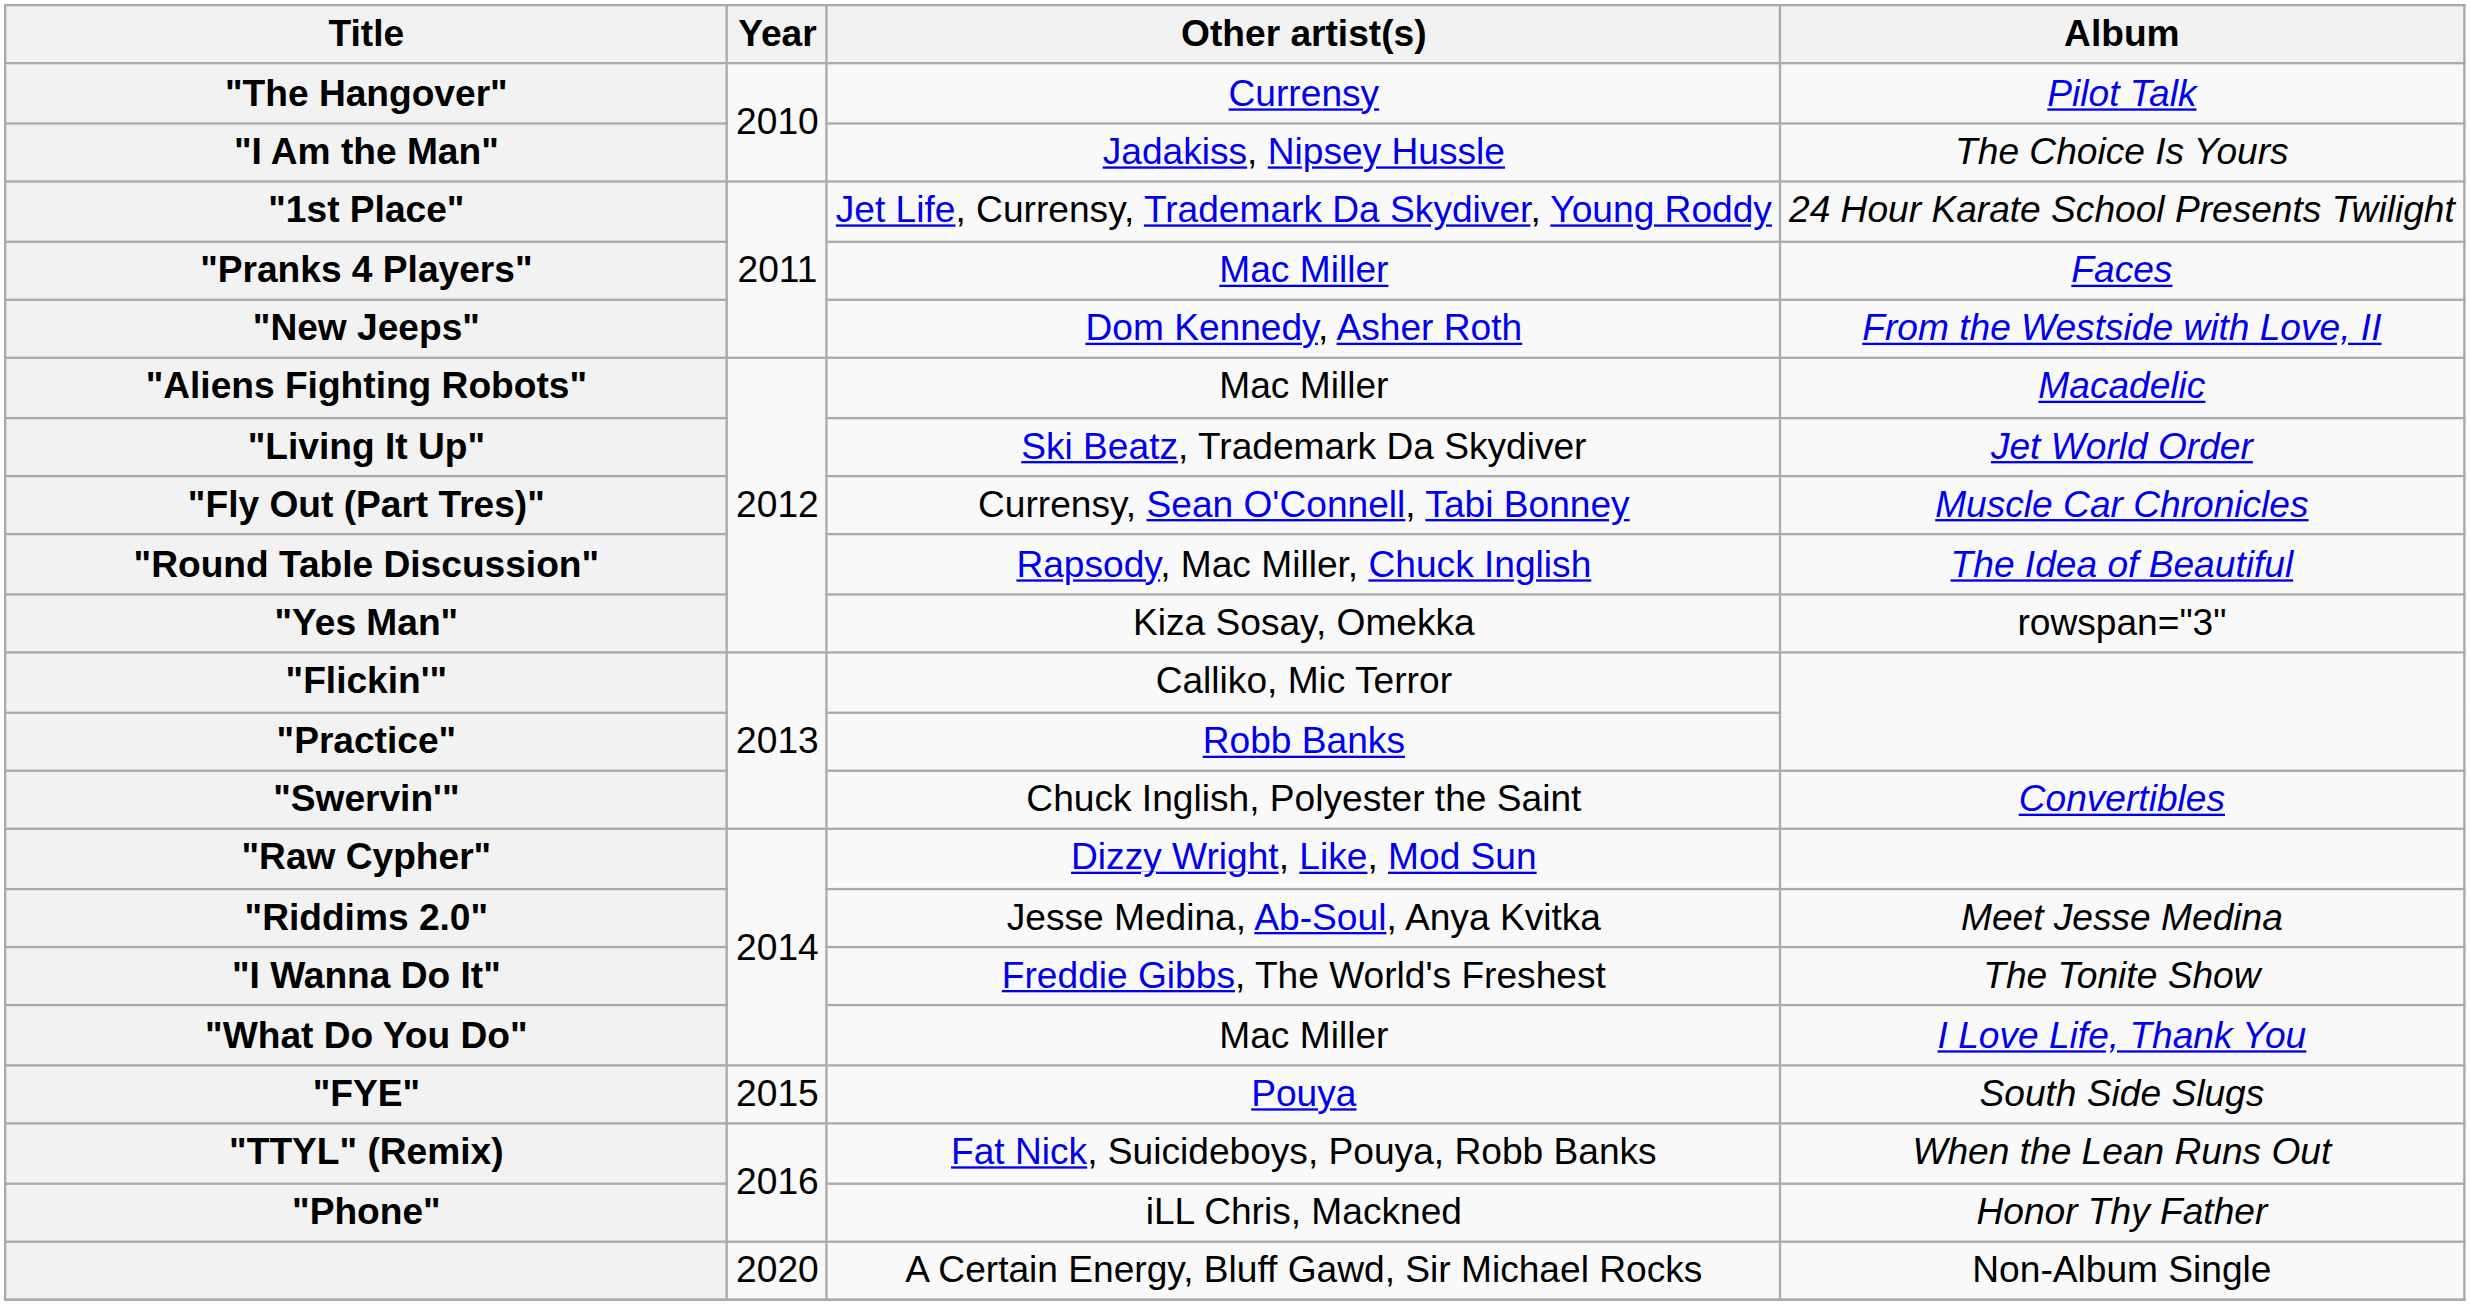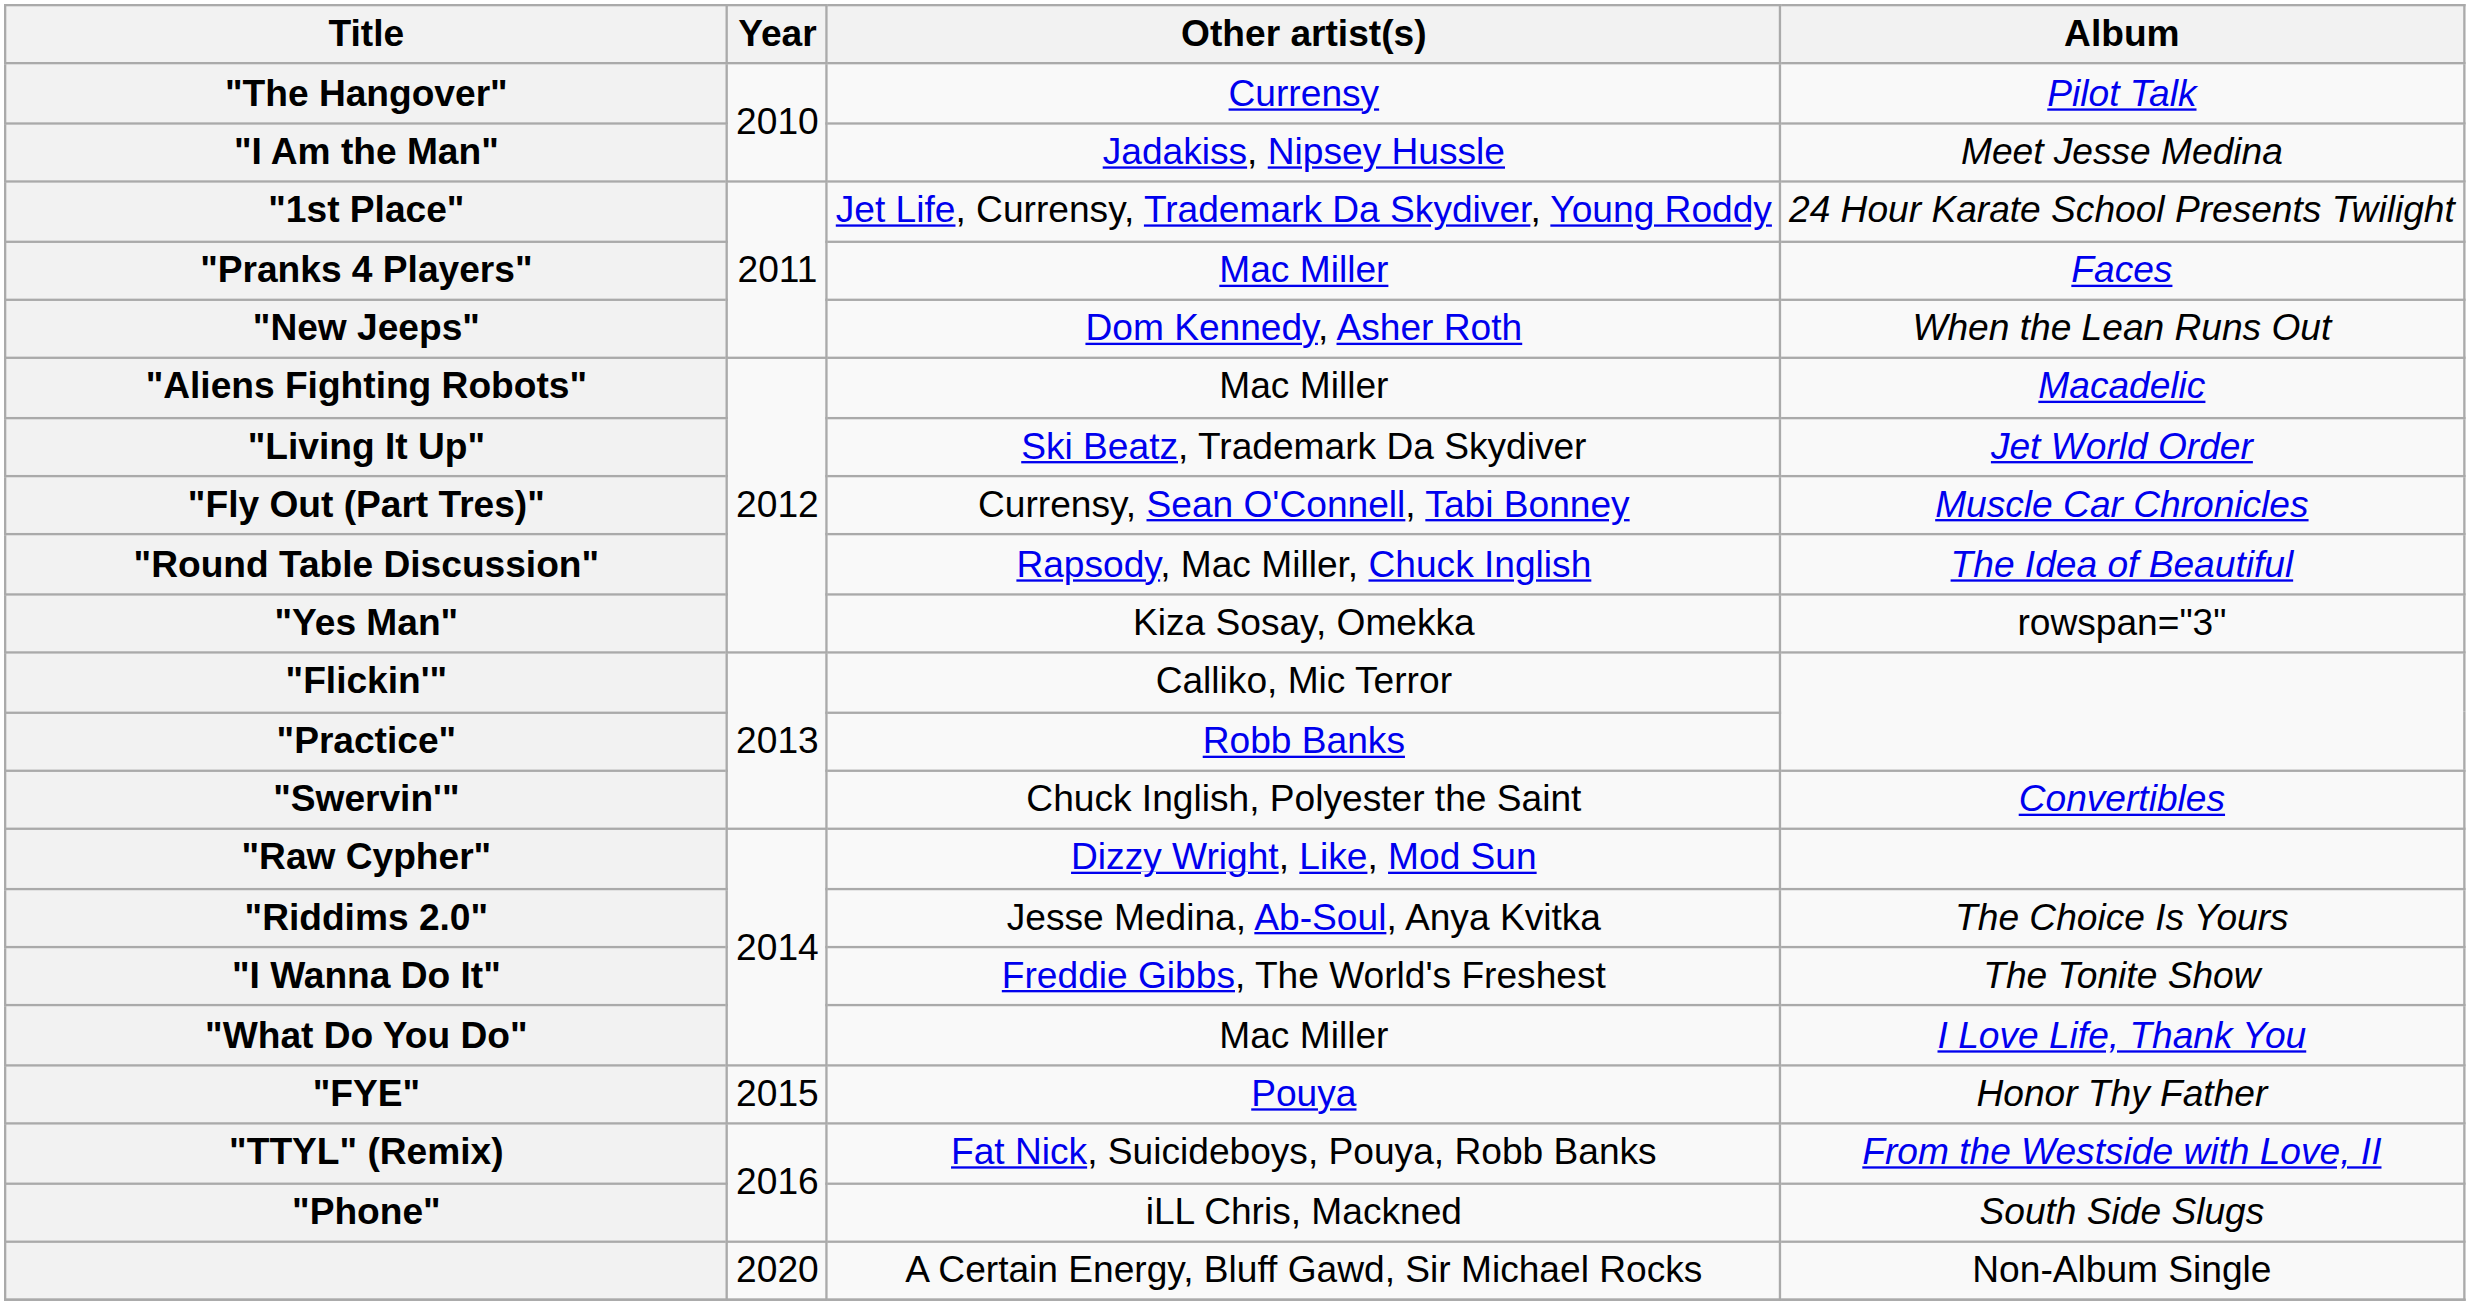(2122, 151) The Choice Is Yours -> (2122, 151) Meet Jesse Medina
(2122, 328) From the Westside with Love, II -> (2122, 328) When the Lean Runs Out
(2122, 916) Meet Jesse Medina -> (2122, 916) The Choice Is Yours
(2122, 1093) South Side Slugs -> (2122, 1093) Honor Thy Father
(2122, 1152) When the Lean Runs Out -> (2122, 1152) From the Westside with Love, II
(2122, 1211) Honor Thy Father -> (2122, 1211) South Side Slugs
